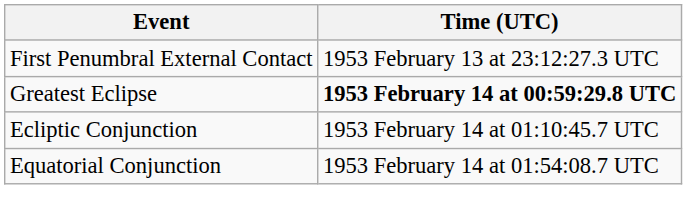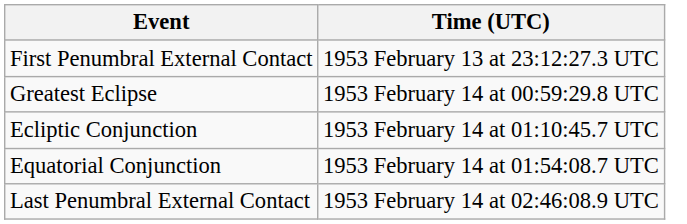(500, 93) bold -> (491, 93) normal
+ row: (160, 201)
